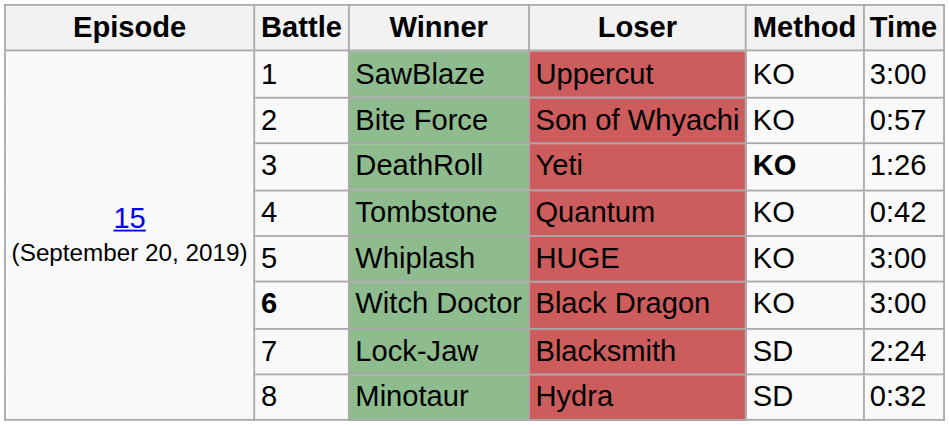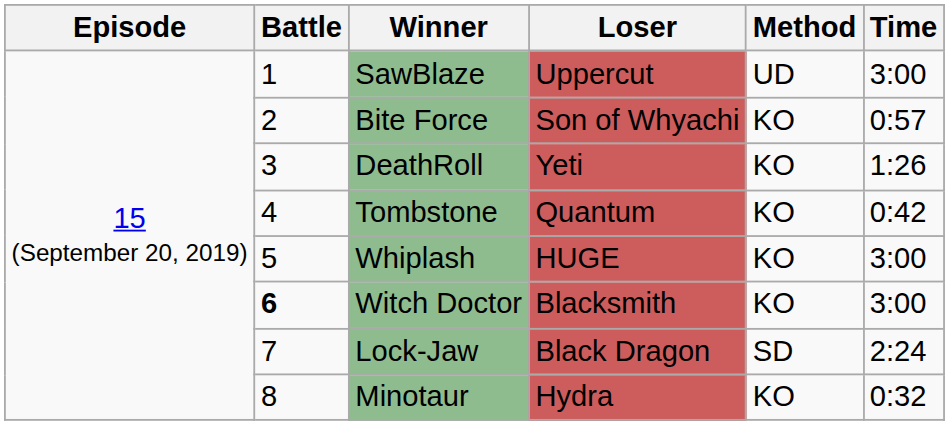(774, 73) KO -> (774, 73) UD
(775, 166) bold -> (774, 166) normal
(623, 304) Black Dragon -> (606, 304) Blacksmith
(606, 350) Blacksmith -> (623, 350) Black Dragon
(773, 397) SD -> (774, 397) KO
